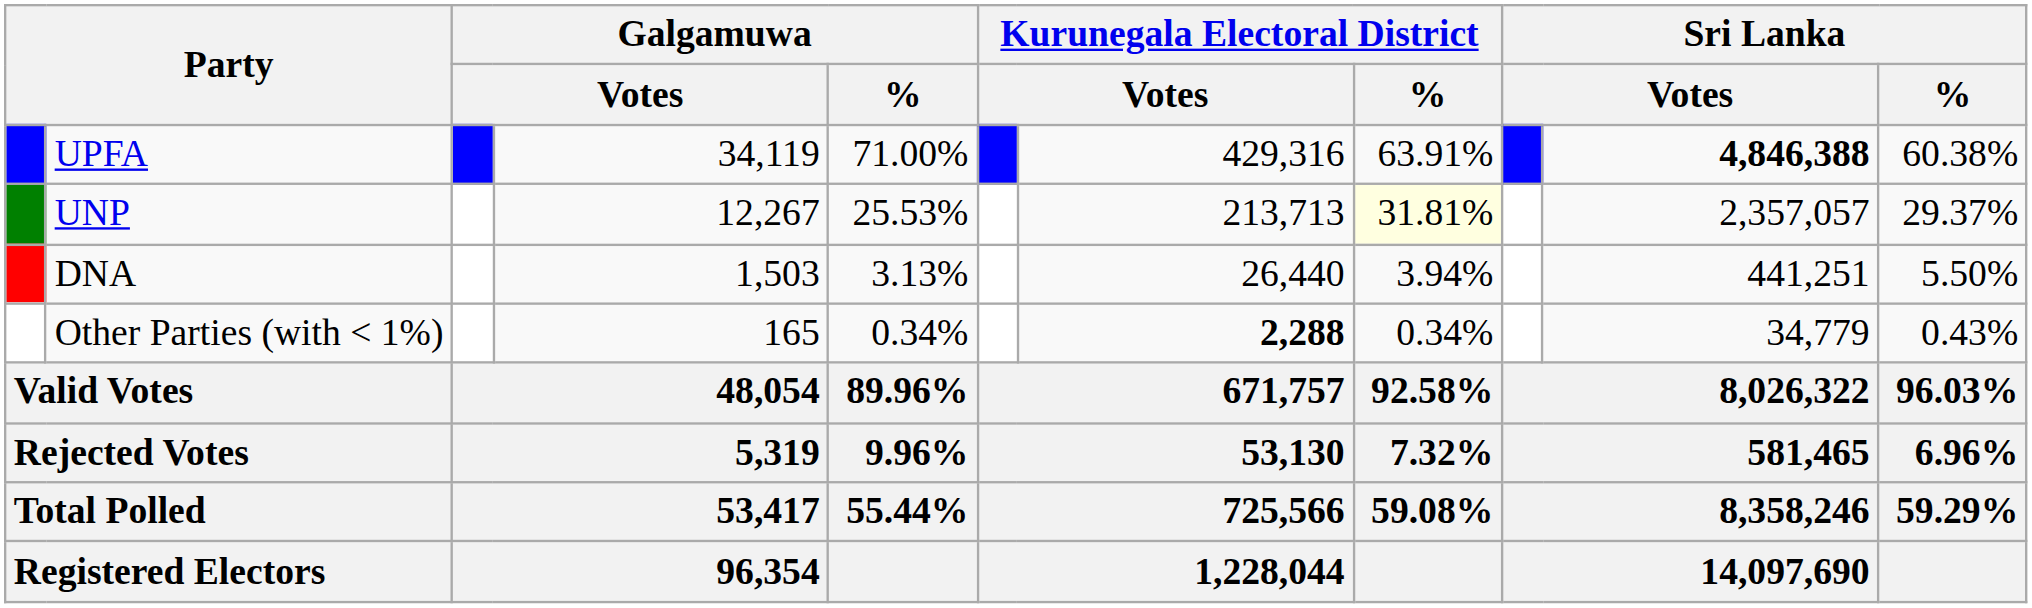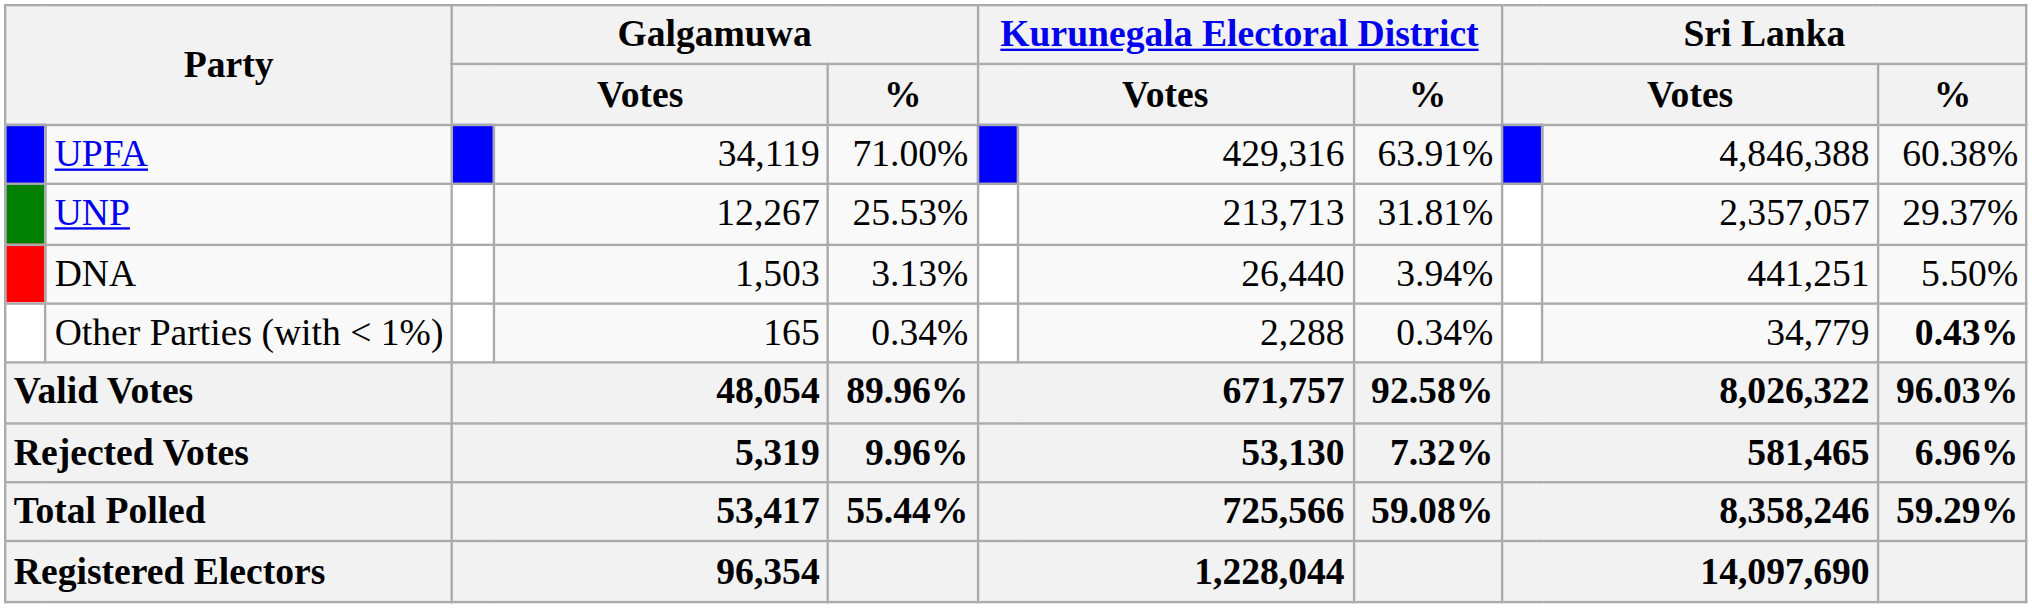(1794, 153) bold -> (1794, 153) normal
(1435, 213) lightyellow background -> (1435, 213) no background
(1302, 332) bold -> (1302, 332) normal
(1970, 332) normal -> (1967, 332) bold
